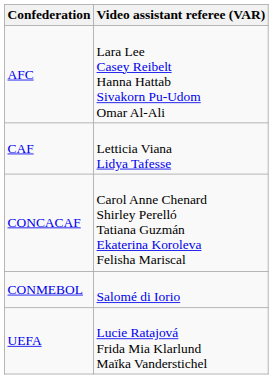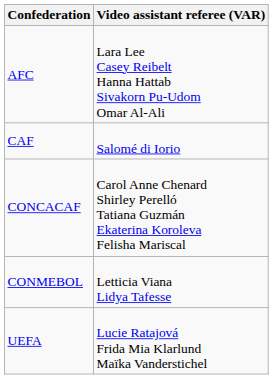(134, 156) Letticia Viana Lidya Tafesse -> (138, 148) Salomé di Iorio
(138, 296) Salomé di Iorio -> (134, 289) Letticia Viana Lidya Tafesse
